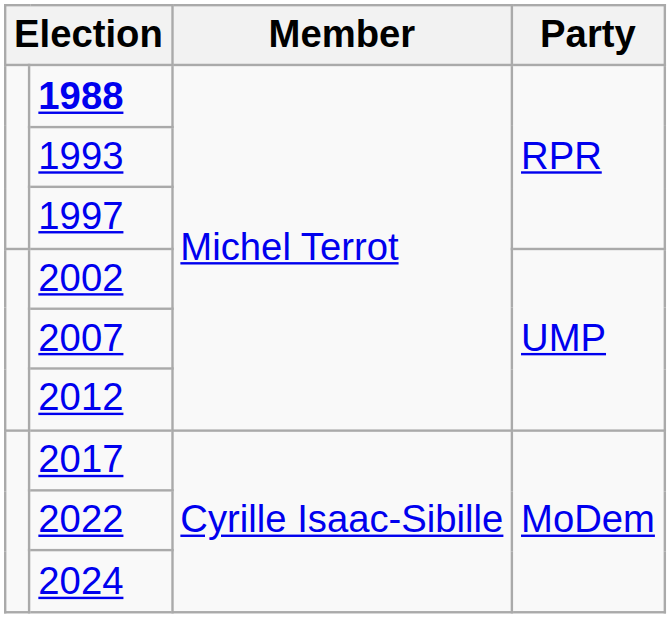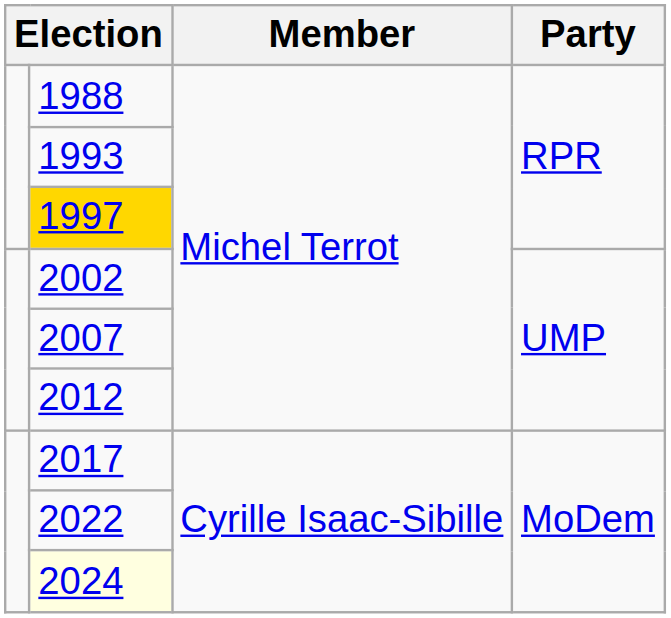(81, 95) bold -> (81, 95) normal
(81, 216) no background -> (81, 216) gold background
(81, 580) no background -> (81, 580) lightyellow background
